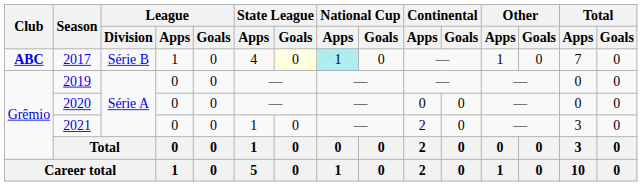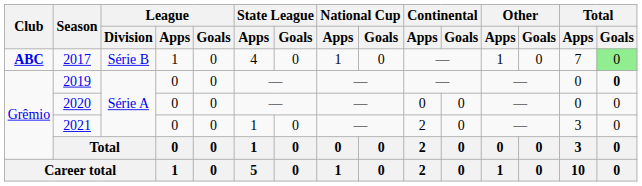(295, 59) lightyellow background -> (295, 59) no background
(338, 59) paleturquoise background -> (338, 59) no background
(617, 59) no background -> (617, 59) lightgreen background
(617, 81) normal -> (617, 81) bold
